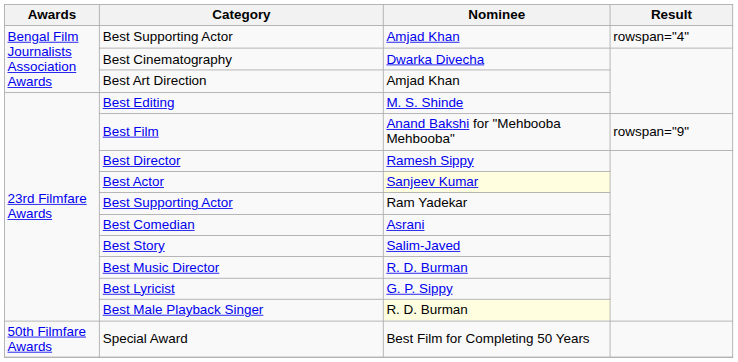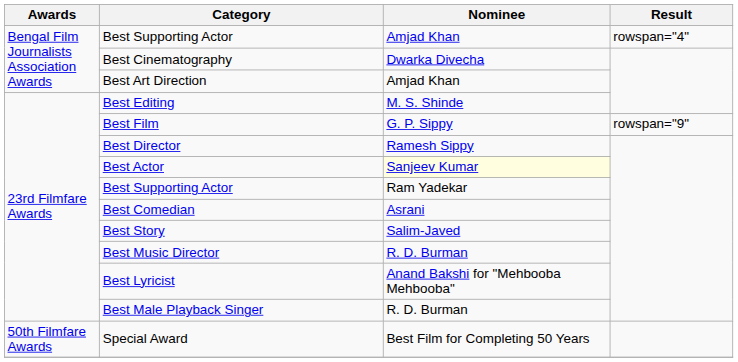(474, 132) Anand Bakshi for "Mehbooba Mehbooba" -> (420, 124) G. P. Sippy
(420, 288) G. P. Sippy -> (474, 281) Anand Bakshi for "Mehbooba Mehbooba"
(427, 310) lightyellow background -> (427, 310) no background
